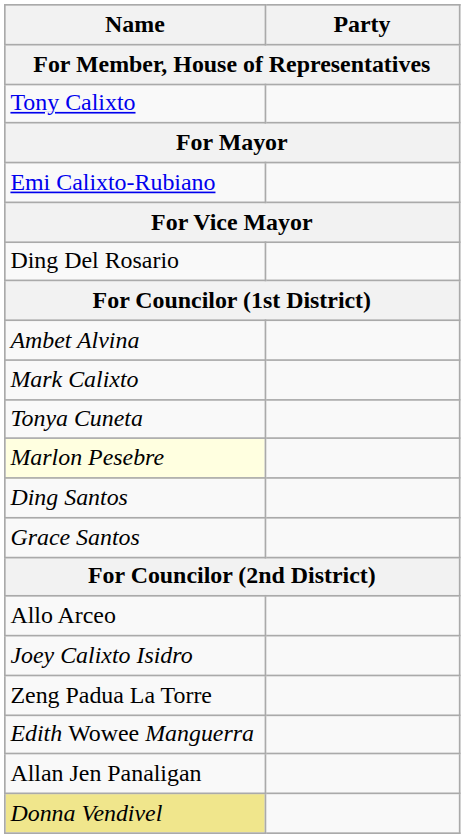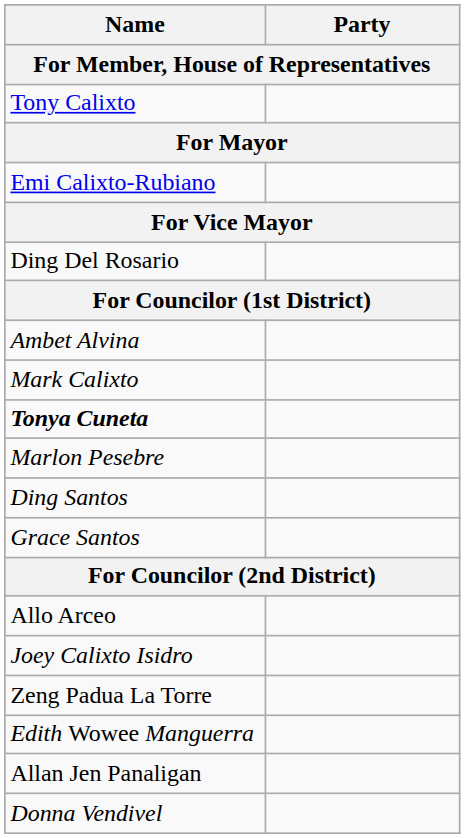(77, 418) normal -> (79, 418) bold
(87, 458) lightyellow background -> (87, 458) no background
(86, 813) khaki background -> (86, 813) no background
